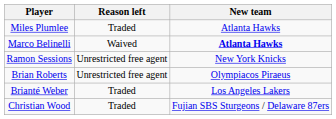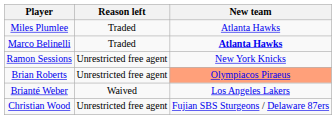(122, 43) Waived -> (122, 43) Traded
(251, 75) no background -> (251, 75) lightsalmon background
(122, 91) Traded -> (122, 91) Waived
(122, 106) Traded -> (122, 106) Unrestricted free agent
